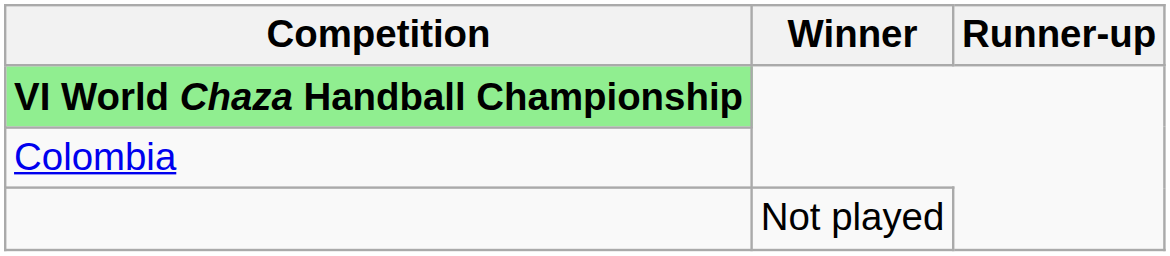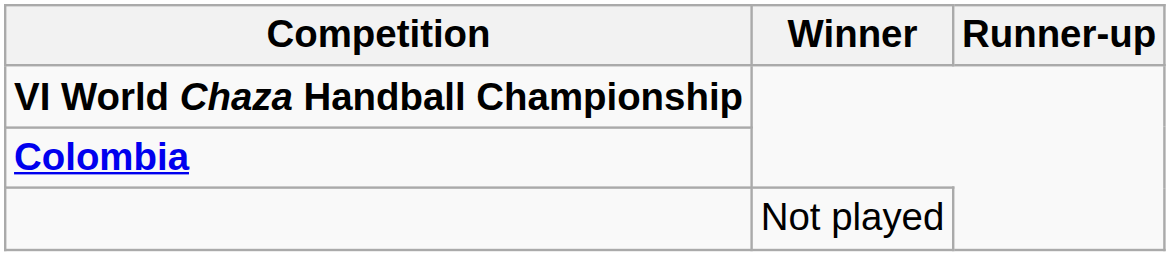(379, 95) lightgreen background -> (379, 95) no background
(95, 156) normal -> (102, 156) bold
